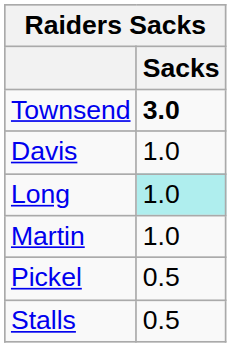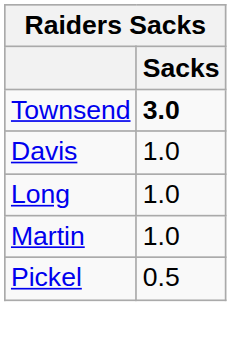(161, 194) paleturquoise background -> (161, 194) no background
- row: (43, 320)
